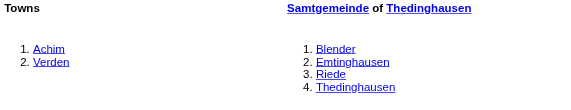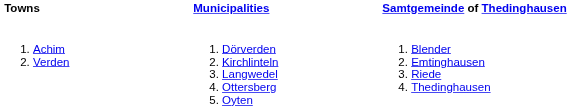+ column: (231, 8)
